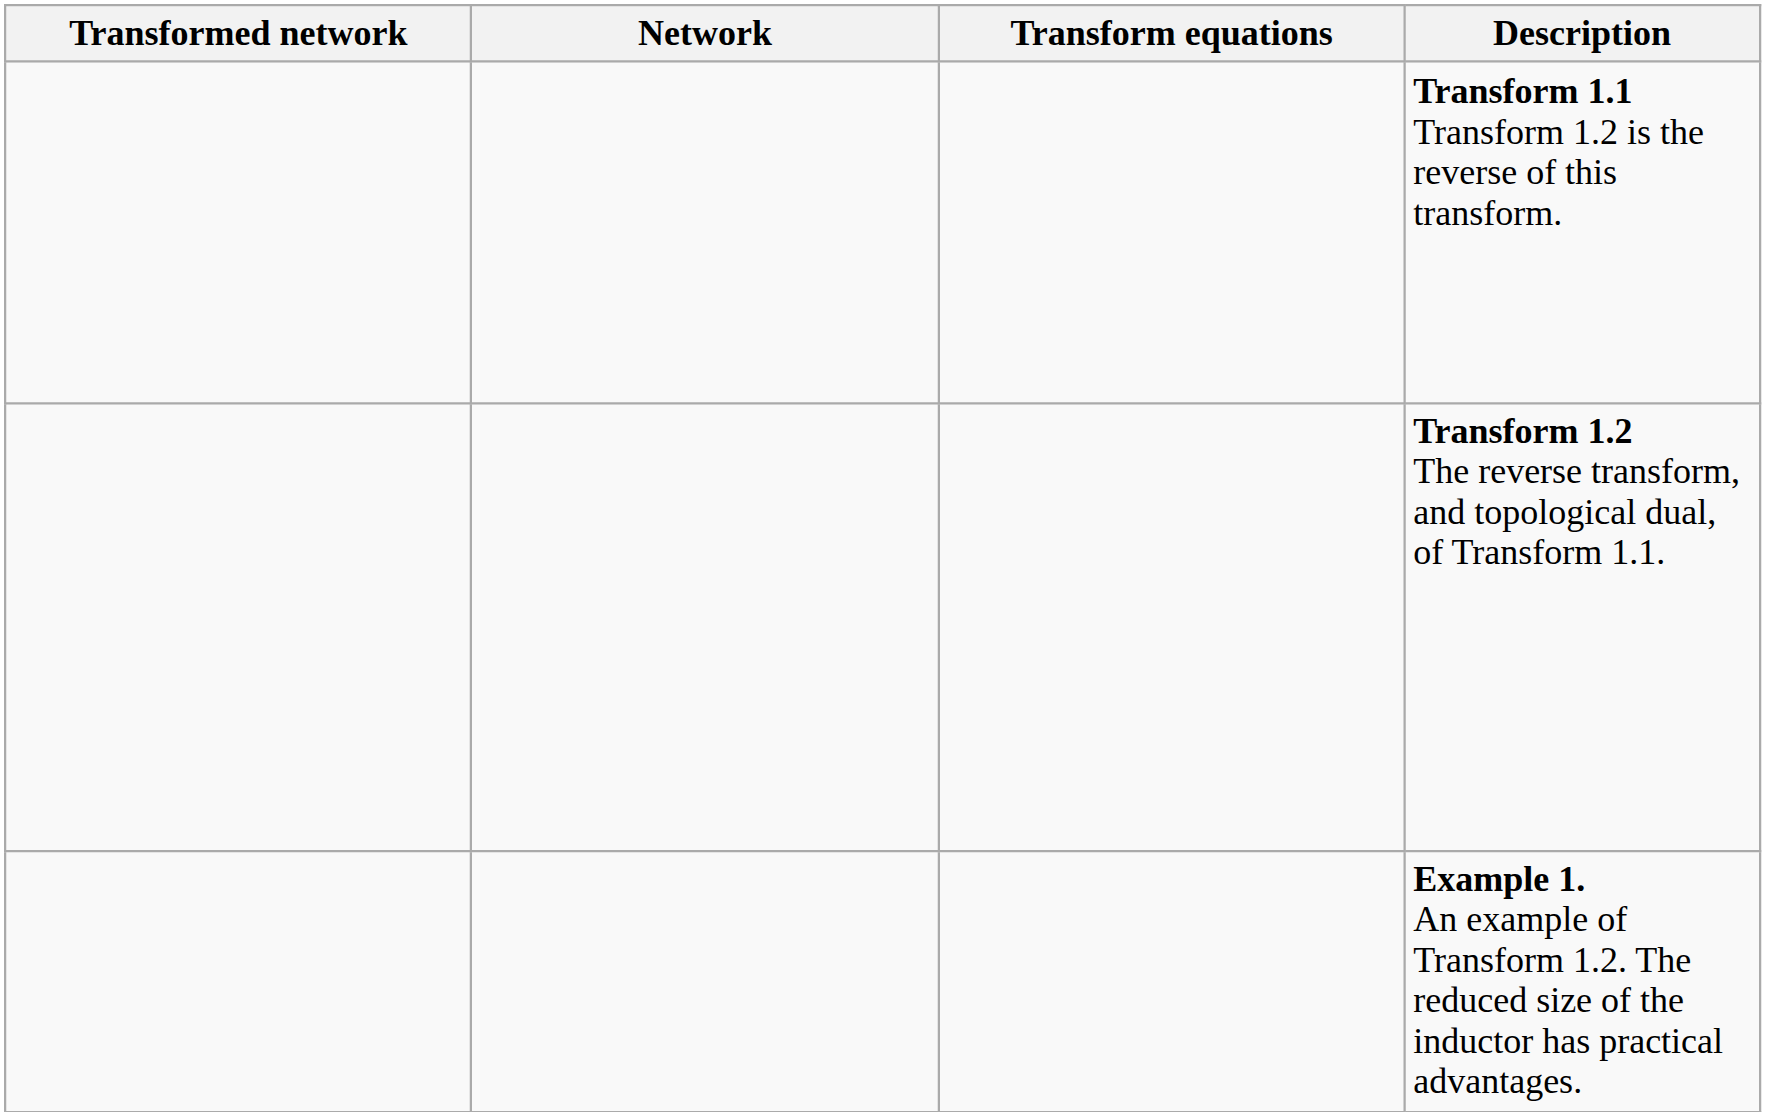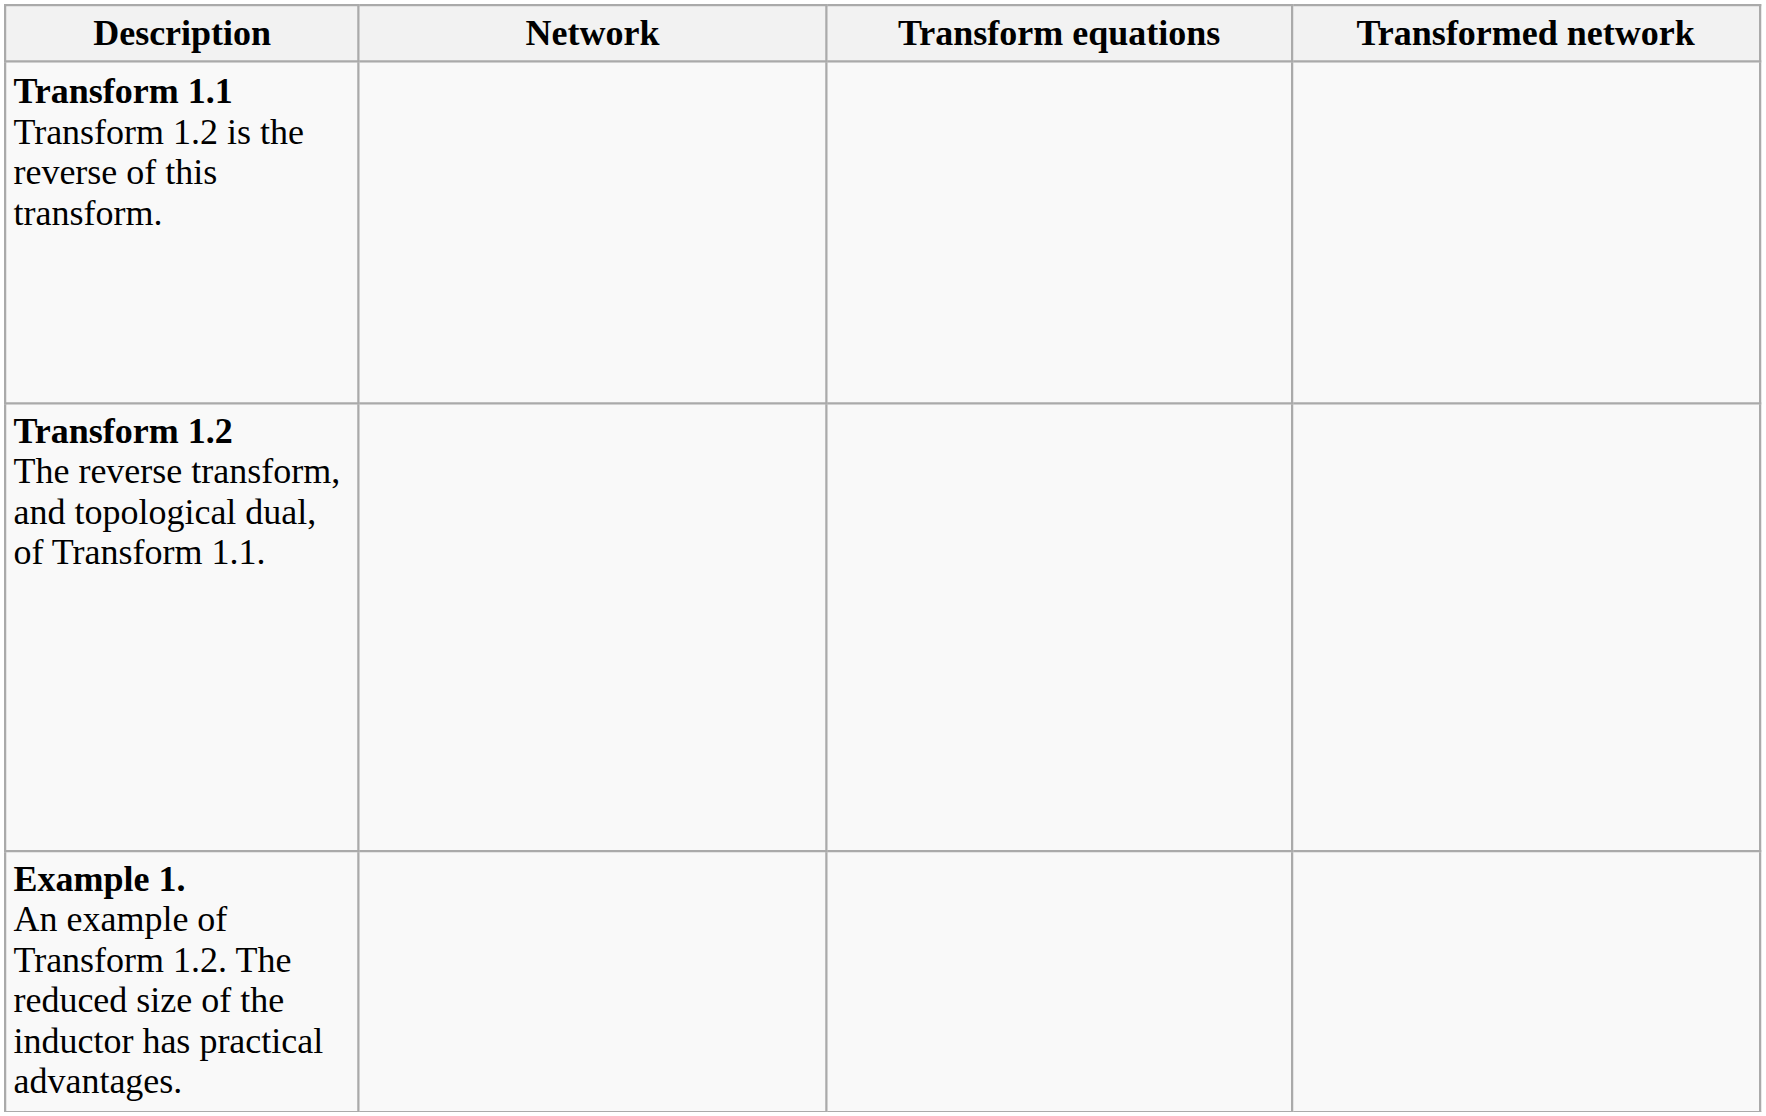columns swapped: (1582, 33) <-> (238, 33)
